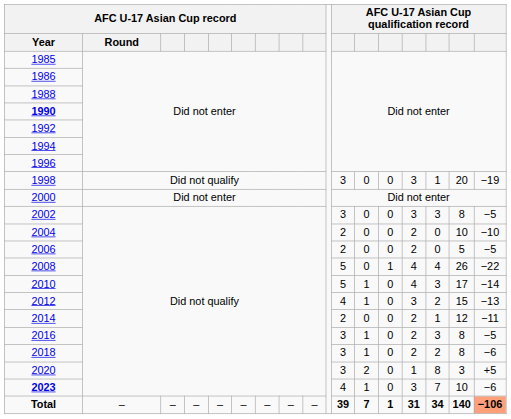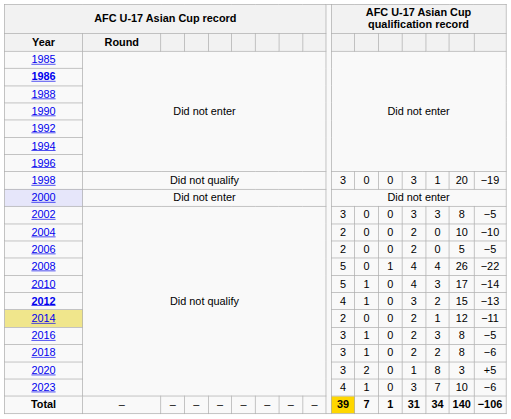(43, 77) normal -> (43, 77) bold
(43, 111) bold -> (43, 111) normal
(43, 197) no background -> (43, 197) lavender background
(43, 301) normal -> (43, 301) bold
(43, 318) no background -> (43, 318) khaki background
(43, 387) bold -> (43, 387) normal
(343, 404) no background -> (343, 404) gold background
(490, 404) lightsalmon background -> (490, 404) no background
